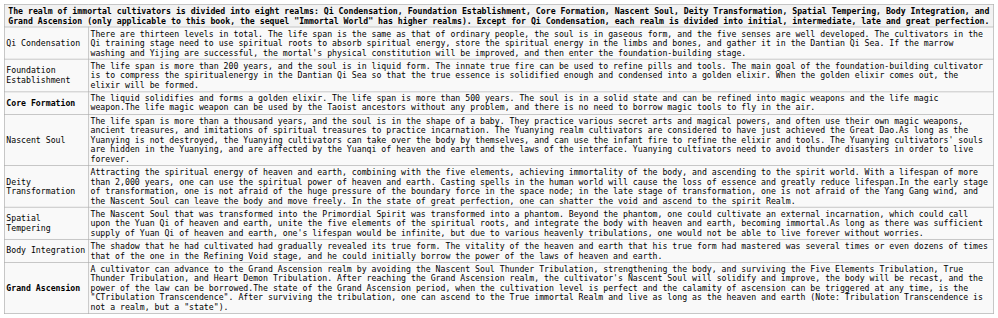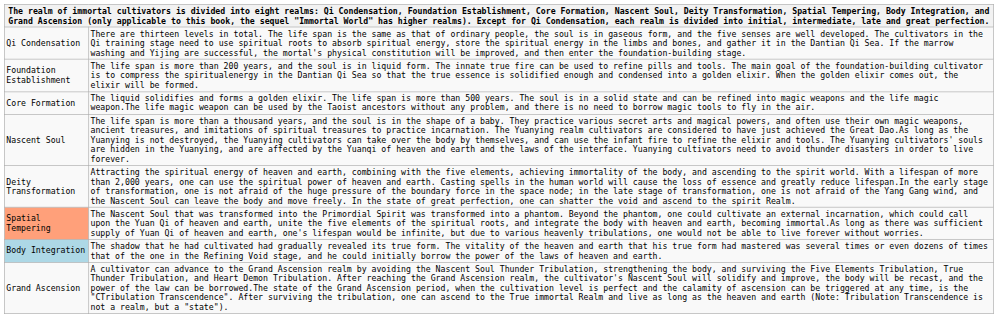(41, 103) bold -> (41, 103) normal
(28, 223) no background -> (28, 223) lightsalmon background
(46, 251) no background -> (46, 251) lightblue background
(43, 288) bold -> (43, 288) normal
